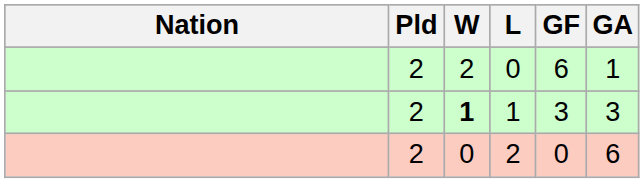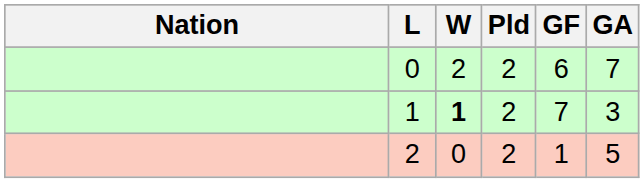columns swapped: (416, 25) <-> (513, 25)
(613, 68) 1 -> (613, 68) 7
(561, 111) 3 -> (561, 111) 7
(561, 154) 0 -> (561, 154) 1
(613, 154) 6 -> (613, 154) 5
